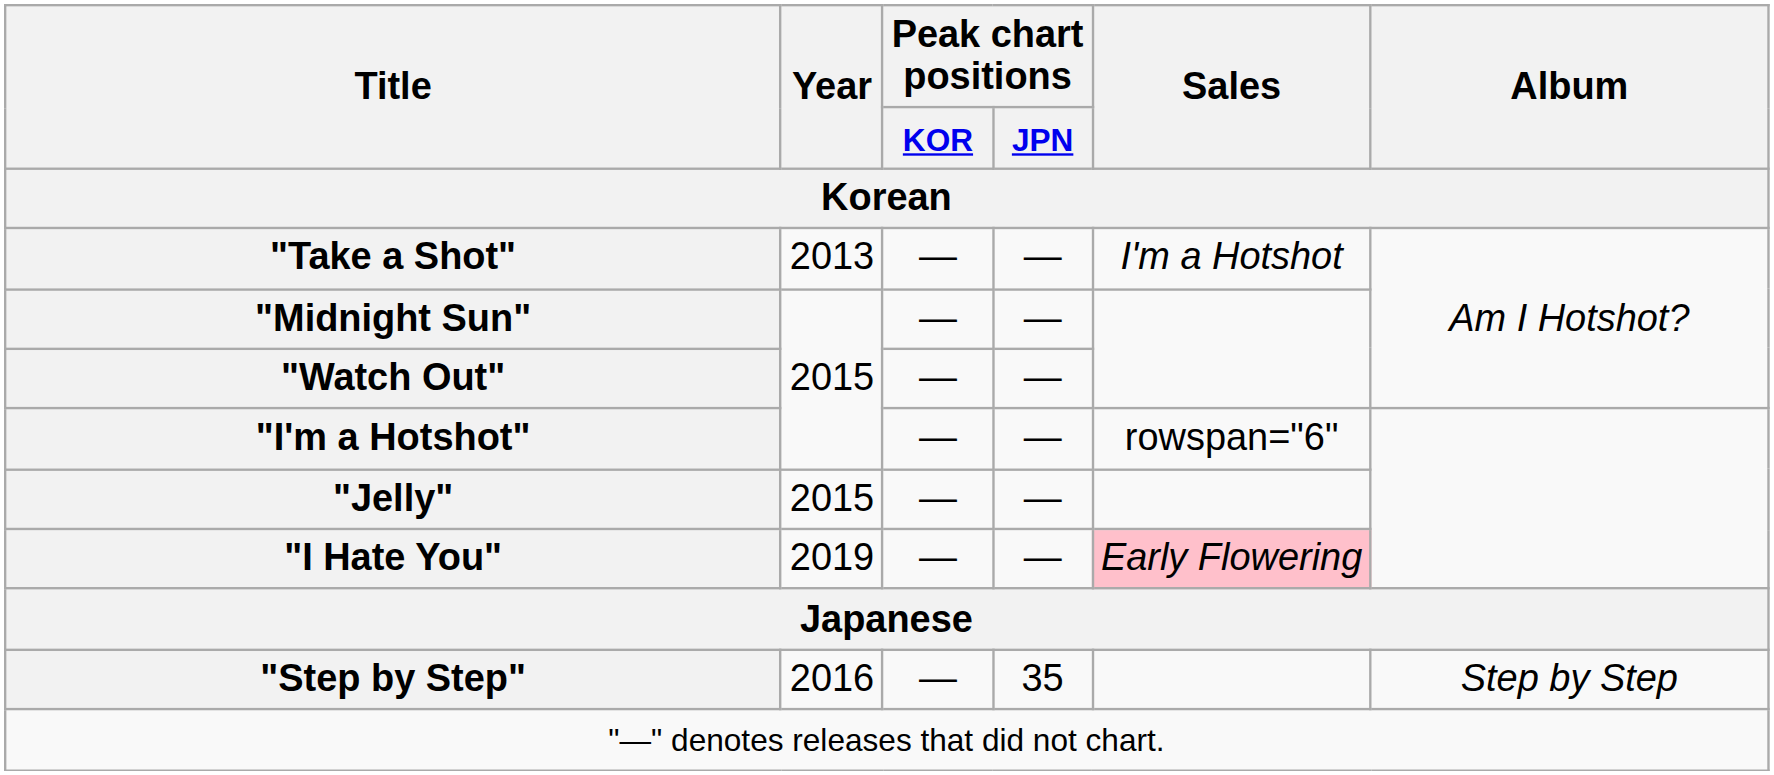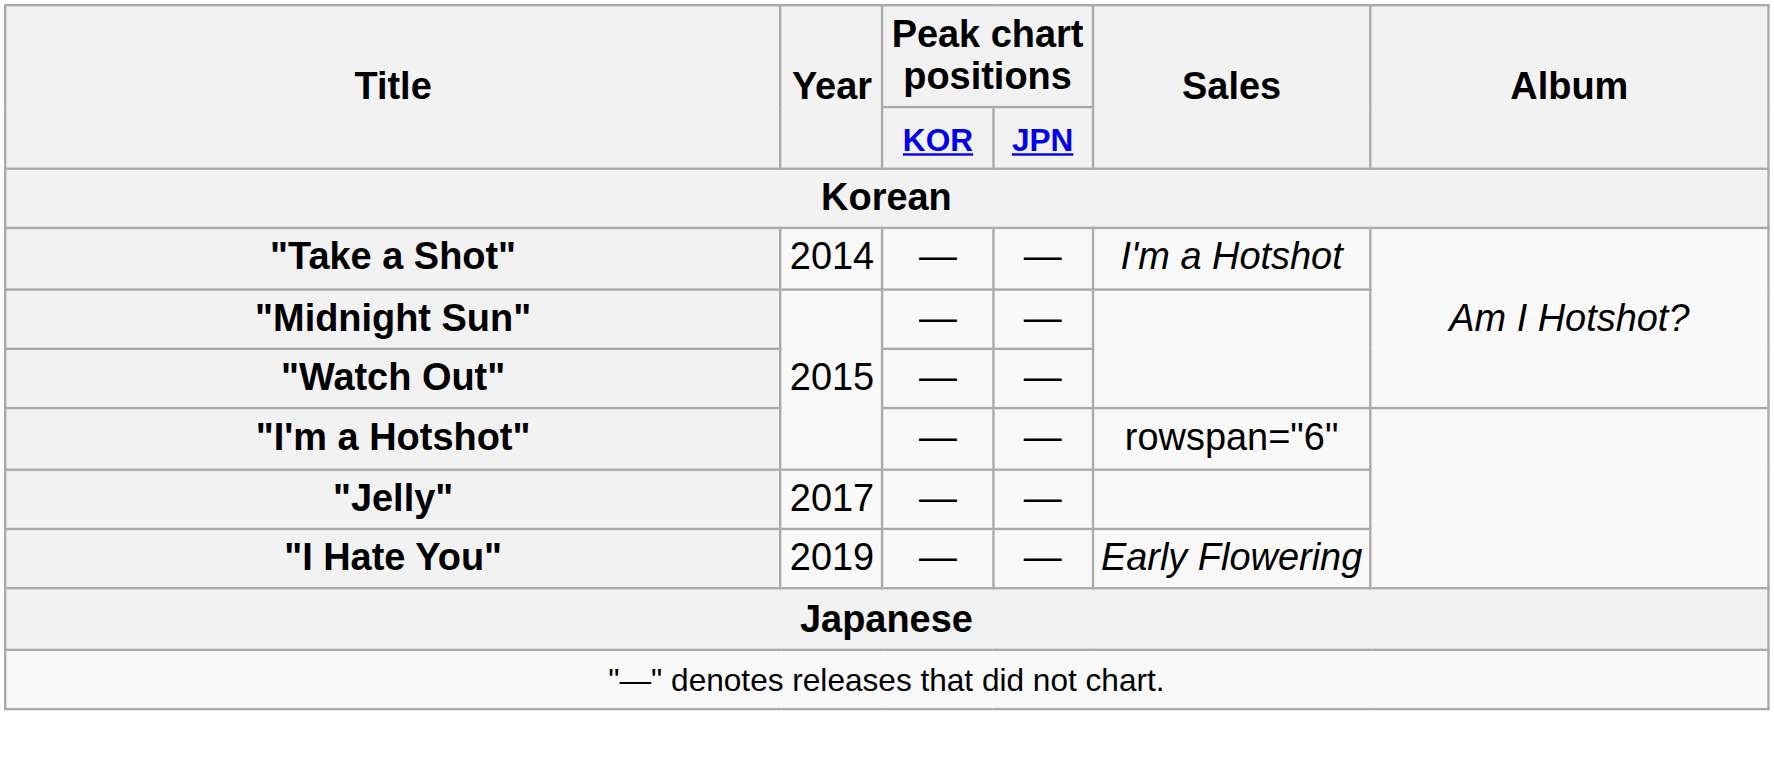(832, 257) 2013 -> (832, 257) 2014
(832, 498) 2015 -> (832, 498) 2017
(1232, 558) pink background -> (1232, 558) no background
- row: (393, 678)
